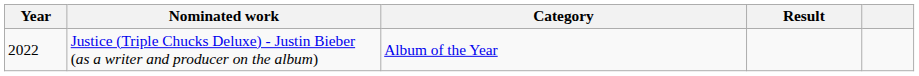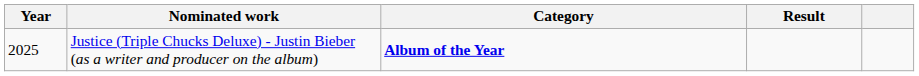(23, 49) 2022 -> (23, 49) 2025
(441, 49) normal -> (444, 49) bold
